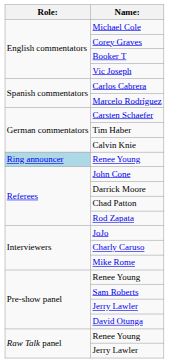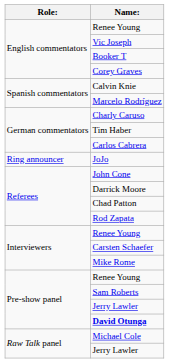(117, 27) Michael Cole -> (116, 27) Renee Young
(117, 41) Corey Graves -> (112, 41) Vic Joseph
(112, 71) Vic Joseph -> (117, 71) Corey Graves
(119, 85) Carlos Cabrera -> (114, 85) Calvin Knie
(123, 115) Carsten Schaefer -> (118, 115) Charly Caruso
(114, 144) Calvin Knie -> (119, 144) Carlos Cabrera
(35, 159) lightblue background -> (35, 159) no background
(116, 159) Renee Young -> (100, 159) JoJo
(100, 233) JoJo -> (116, 233) Renee Young
(118, 247) Charly Caruso -> (123, 247) Carsten Schaefer
(118, 321) normal -> (119, 321) bold
(116, 336) Renee Young -> (117, 336) Michael Cole
